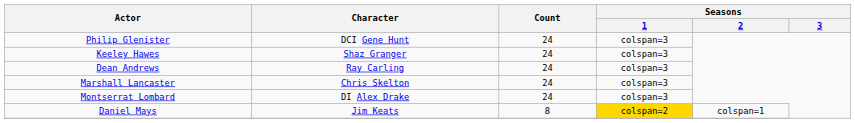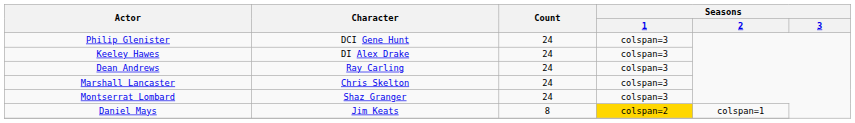(375, 54) Shaz Granger -> (375, 54) DI Alex Drake
(375, 97) DI Alex Drake -> (375, 97) Shaz Granger
